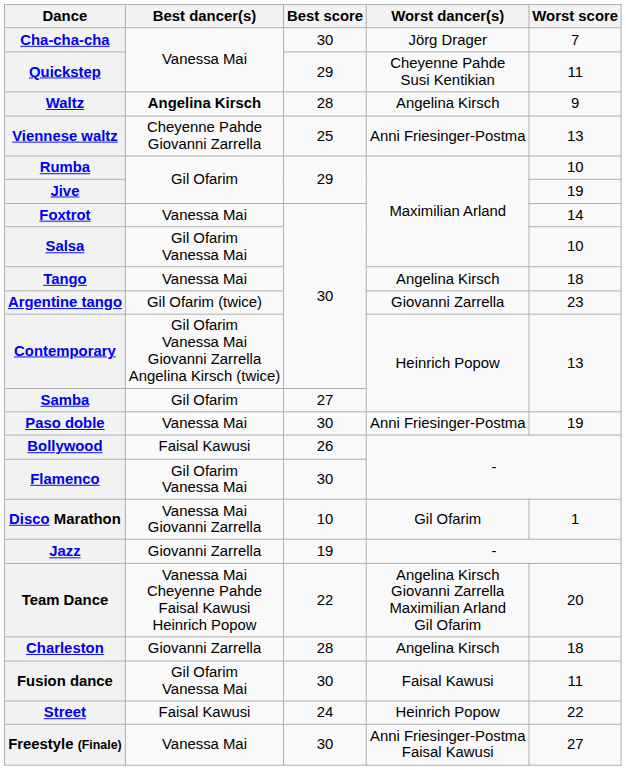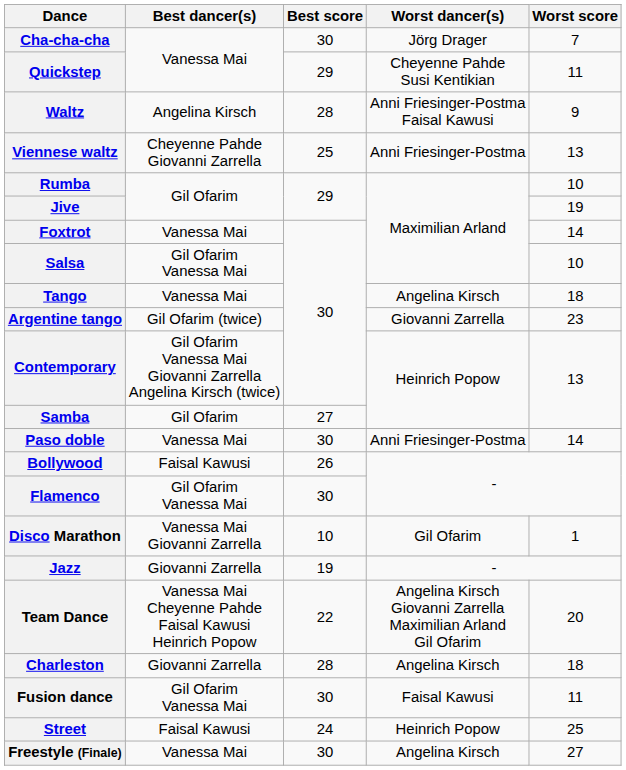(205, 103) bold -> (205, 112) normal
(448, 103) Angelina Kirsch -> (448, 112) Anni Friesinger-Postma Faisal Kawusi
(575, 423) 19 -> (575, 440) 14
(575, 712) 22 -> (575, 729) 25
(448, 744) Anni Friesinger-Postma Faisal Kawusi -> (448, 753) Angelina Kirsch
